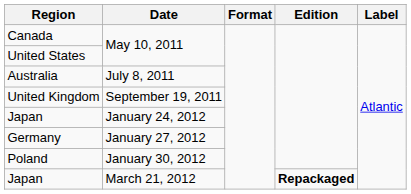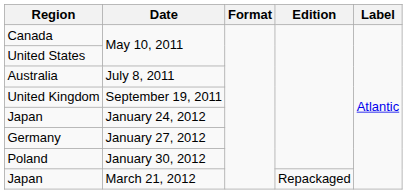(316, 179) bold -> (314, 179) normal
